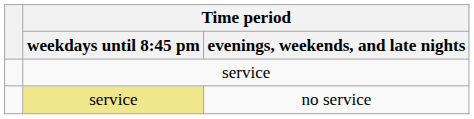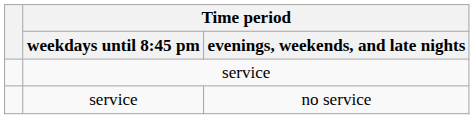(113, 99) khaki background -> (113, 99) no background
